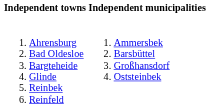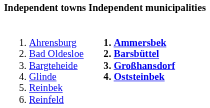(147, 60) normal -> (147, 60) bold
